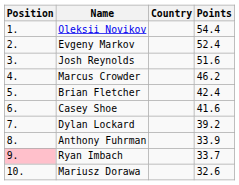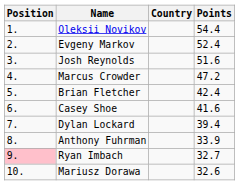(208, 77) 46.2 -> (208, 77) 47.2
(208, 124) 39.2 -> (208, 124) 39.4
(208, 156) 33.7 -> (208, 156) 32.7
